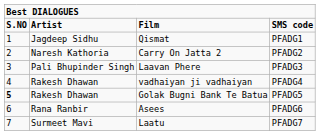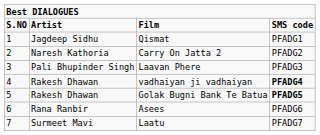(287, 81) normal -> (287, 81) bold
(9, 95) bold -> (9, 95) normal
(287, 95) normal -> (287, 95) bold
